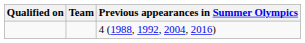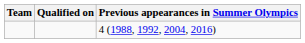columns swapped: (81, 13) <-> (35, 13)
